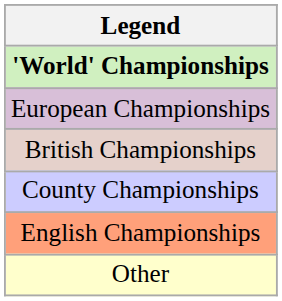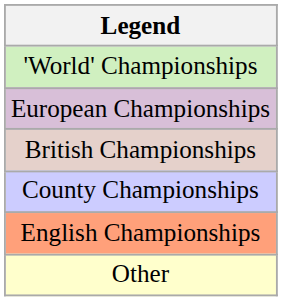(140, 66) bold -> (140, 66) normal
